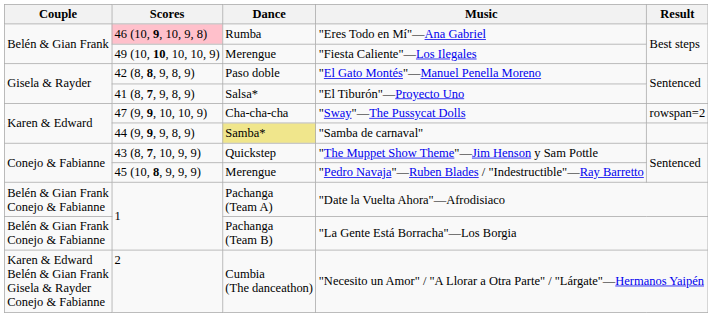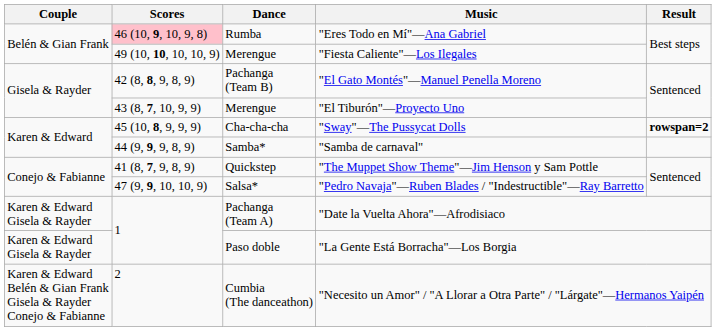(253, 73) Paso doble -> (249, 80) Pachanga (Team B)
(155, 93) 41 (8, 7, 9, 8, 9) -> (158, 107) 43 (8, 7, 10, 9, 9)
(242, 93) Salsa* -> (251, 107) Merengue
(161, 113) 47 (9, 9, 10, 10, 9) -> (158, 127) 45 (10, 8, 9, 9, 9)
(677, 113) normal -> (679, 127) bold
(245, 133) khaki background -> (245, 147) no background
(158, 152) 43 (8, 7, 10, 9, 9) -> (155, 166) 41 (8, 7, 9, 8, 9)
(158, 172) 45 (10, 8, 9, 9, 9) -> (161, 186) 47 (9, 9, 10, 10, 9)
(251, 172) Merengue -> (242, 186) Salsa*
(58, 199) Belén & Gian Frank Conejo & Fabianne -> (50, 213) Karen & Edward Gisela & Rayder
(58, 233) Belén & Gian Frank Conejo & Fabianne -> (50, 247) Karen & Edward Gisela & Rayder
(249, 233) Pachanga (Team B) -> (253, 247) Paso doble
